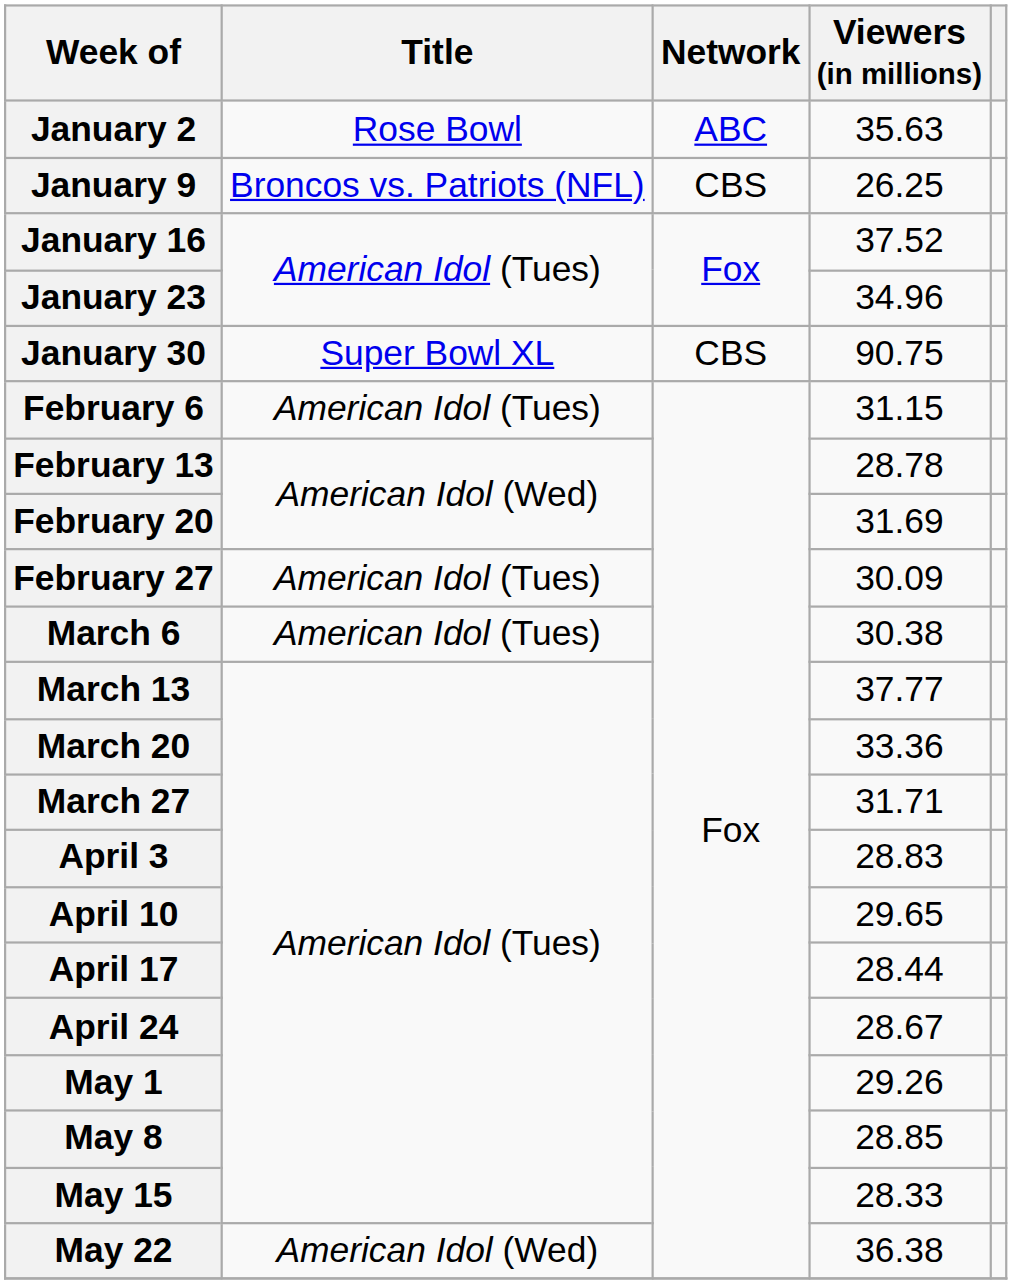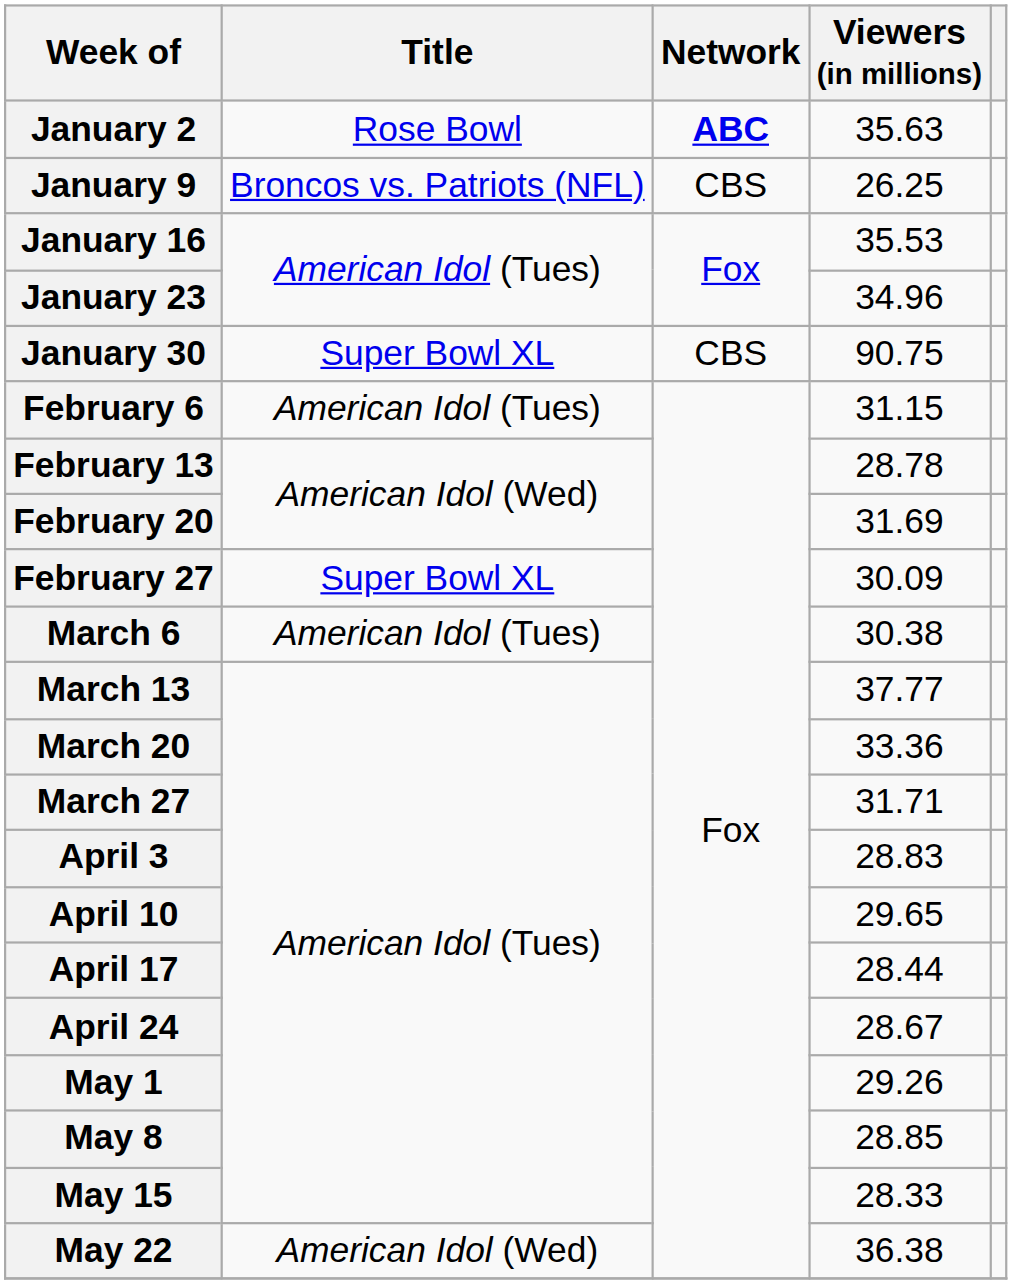(731, 128) normal -> (731, 128) bold
(899, 240) 37.52 -> (899, 240) 35.53
(437, 577) American Idol (Tues) -> (437, 577) Super Bowl XL
